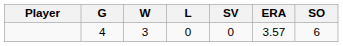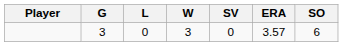columns swapped: (145, 13) <-> (188, 13)
(102, 32) 4 -> (102, 32) 3
